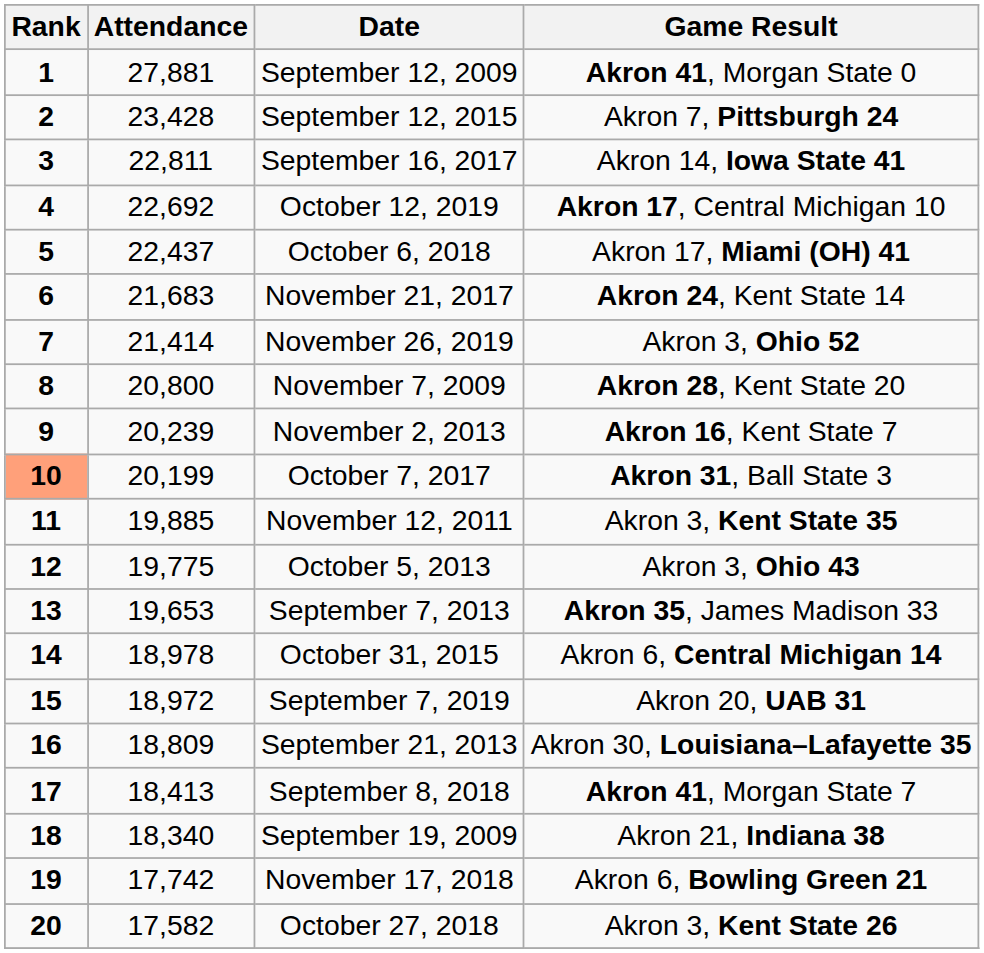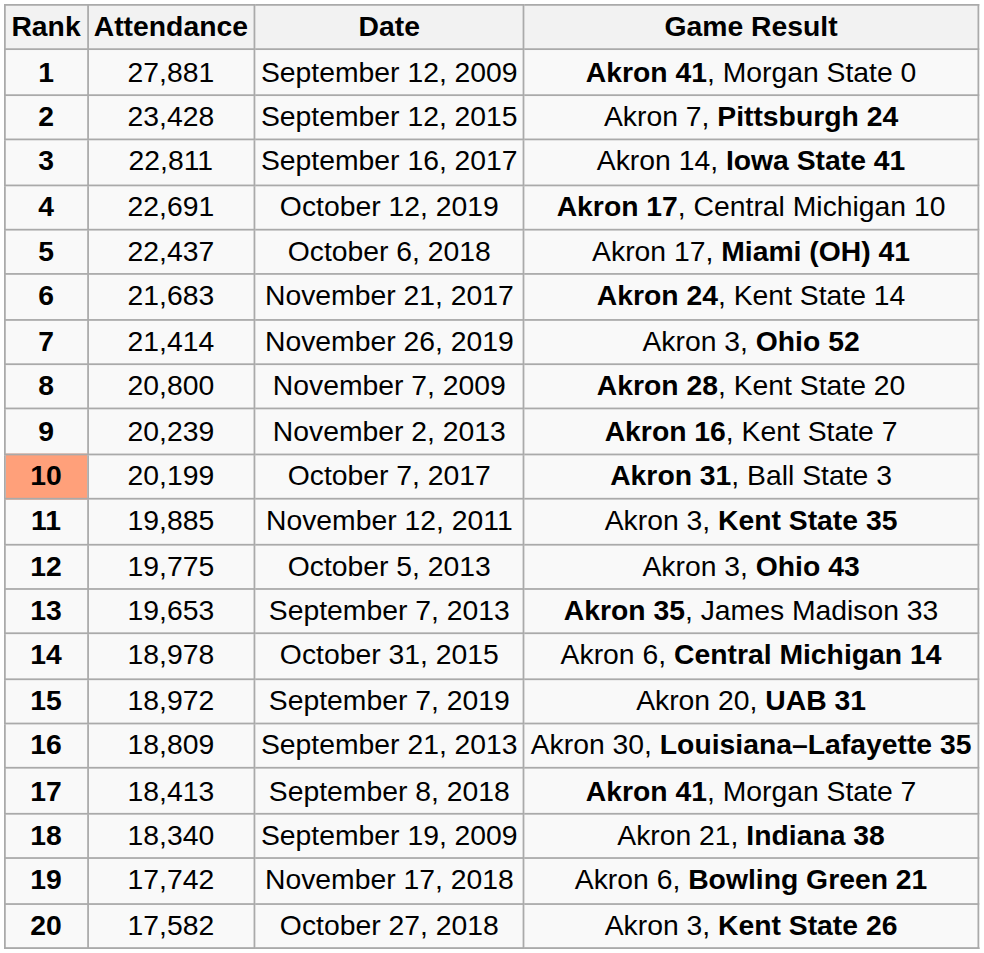(171, 206) 22,692 -> (171, 206) 22,691
